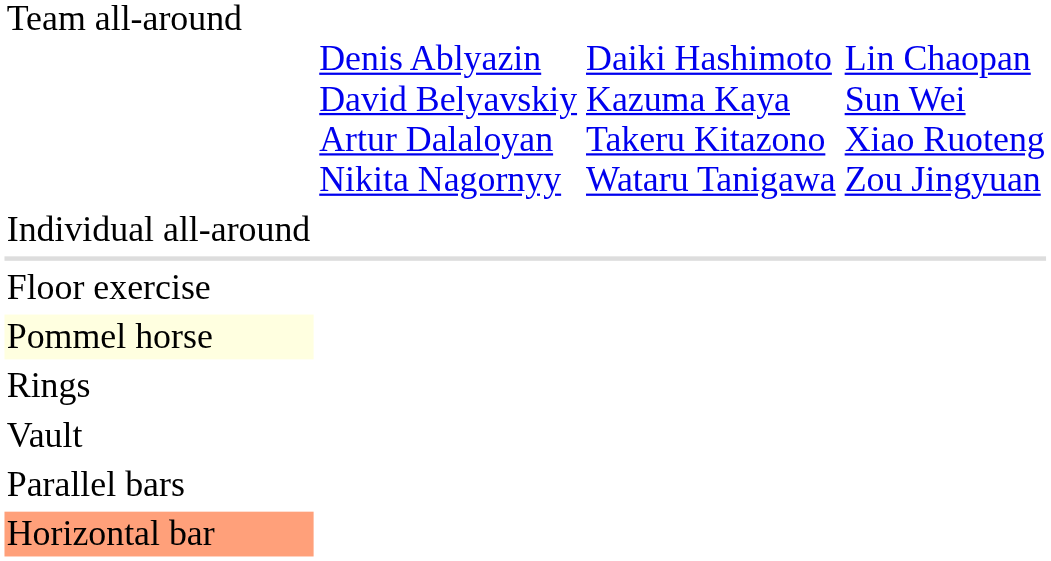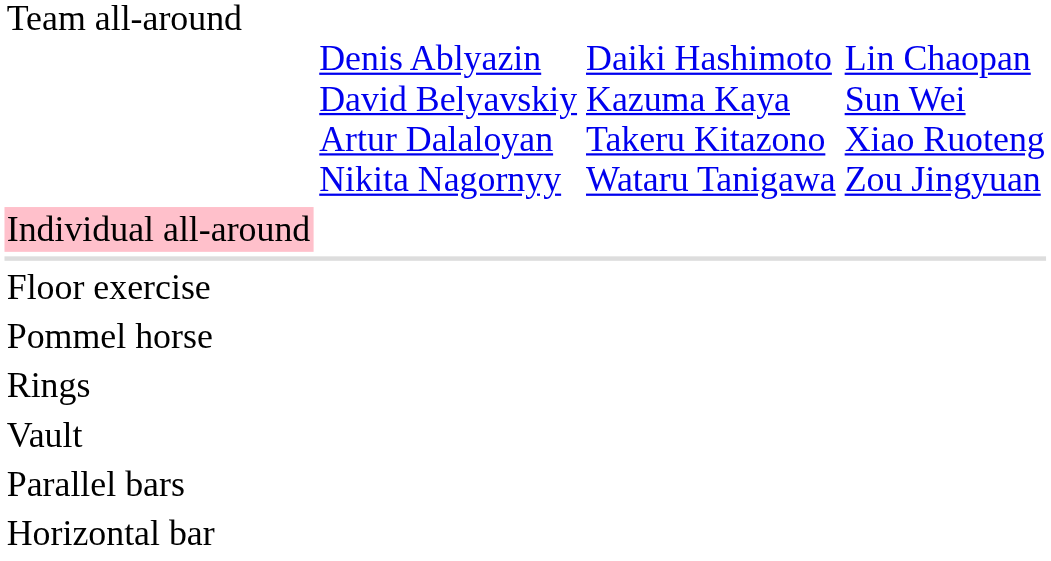(158, 228) no background -> (158, 228) pink background
(110, 336) lightyellow background -> (110, 336) no background
(111, 533) lightsalmon background -> (111, 533) no background
